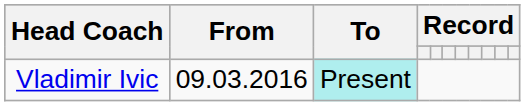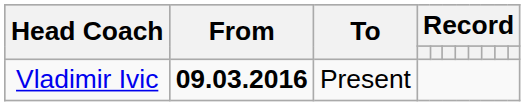(242, 79) normal -> (242, 79) bold
(365, 79) paleturquoise background -> (365, 79) no background
